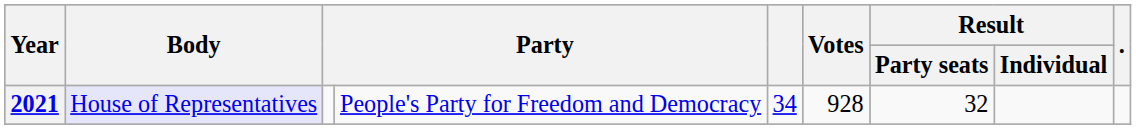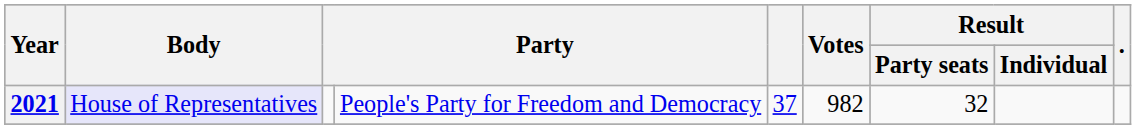(785, 104) 34 -> (785, 104) 37
(845, 104) 928 -> (845, 104) 982
